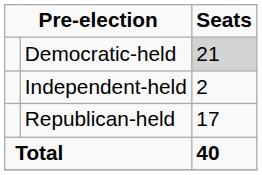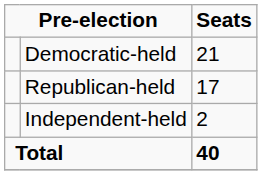(208, 53) lightgrey background -> (208, 53) no background
rows swapped: (100, 119) <-> (106, 86)
